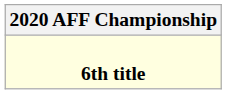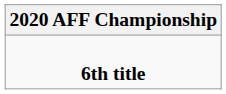(113, 72) lightyellow background -> (113, 72) no background
